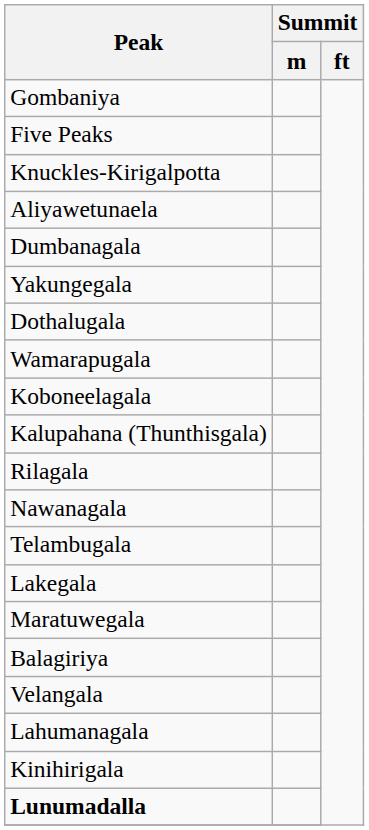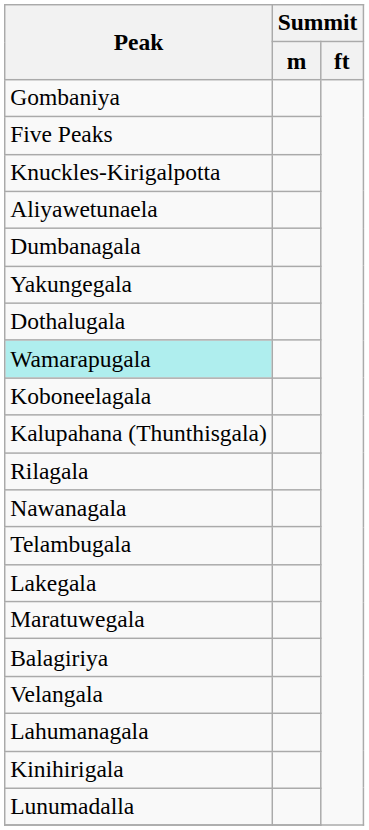(80, 358) no background -> (80, 358) paleturquoise background
(78, 806) bold -> (72, 806) normal
